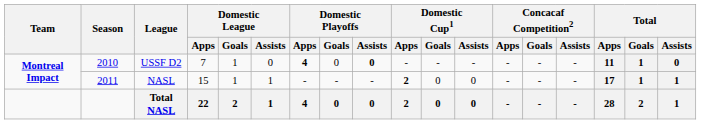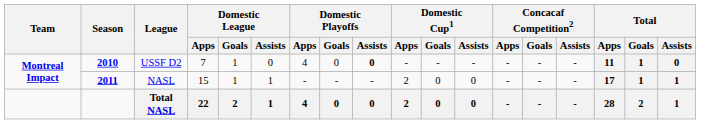(108, 63) normal -> (108, 63) bold
(305, 63) bold -> (305, 63) normal
(108, 80) normal -> (108, 80) bold
(406, 80) bold -> (406, 80) normal
